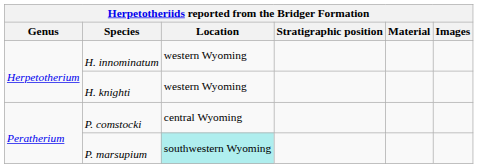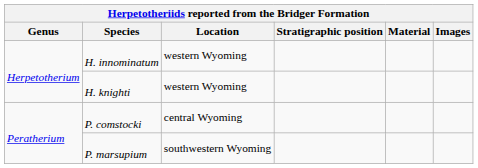(218, 148) paleturquoise background -> (218, 148) no background
